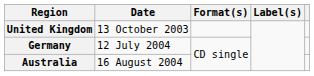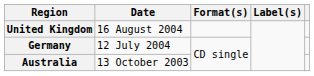(143, 29) 13 October 2003 -> (140, 29) 16 August 2004
(140, 62) 16 August 2004 -> (143, 62) 13 October 2003
